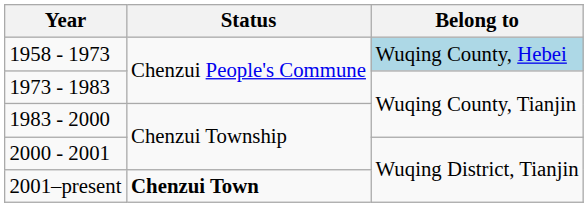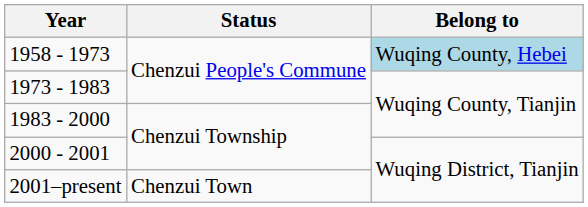(195, 185) bold -> (192, 185) normal
